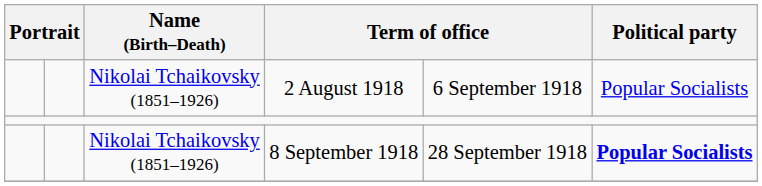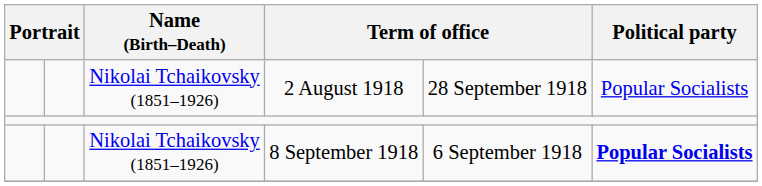(507, 87) 6 September 1918 -> (507, 87) 28 September 1918
(507, 152) 28 September 1918 -> (507, 152) 6 September 1918
